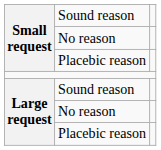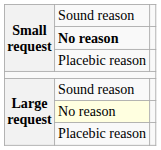(87, 38) normal -> (88, 38) bold
(87, 111) no background -> (87, 111) lightyellow background
